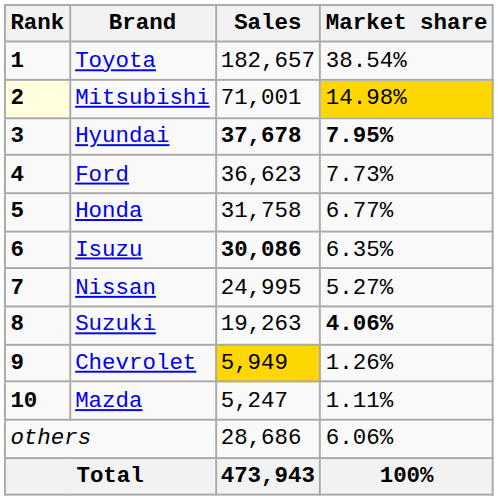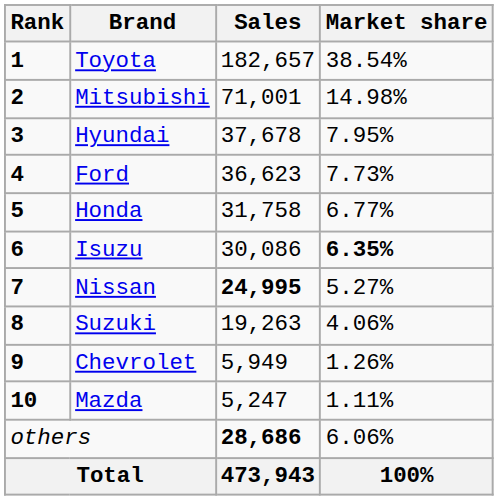(17, 99) lightyellow background -> (17, 99) no background
(366, 99) gold background -> (366, 99) no background
(261, 136) bold -> (261, 136) normal
(359, 136) bold -> (359, 136) normal
(261, 250) bold -> (261, 250) normal
(359, 250) normal -> (359, 250) bold
(261, 287) normal -> (261, 287) bold
(359, 325) bold -> (359, 325) normal
(254, 363) gold background -> (254, 363) no background
(261, 438) normal -> (261, 438) bold
